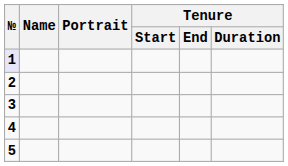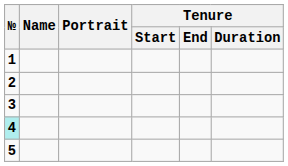(12, 61) lavender background -> (12, 61) no background
(12, 128) no background -> (12, 128) paleturquoise background
